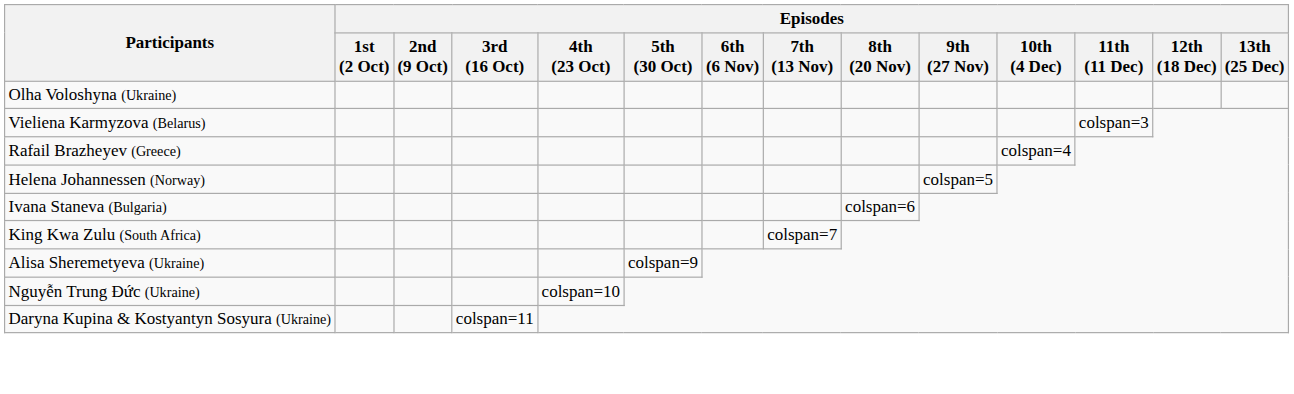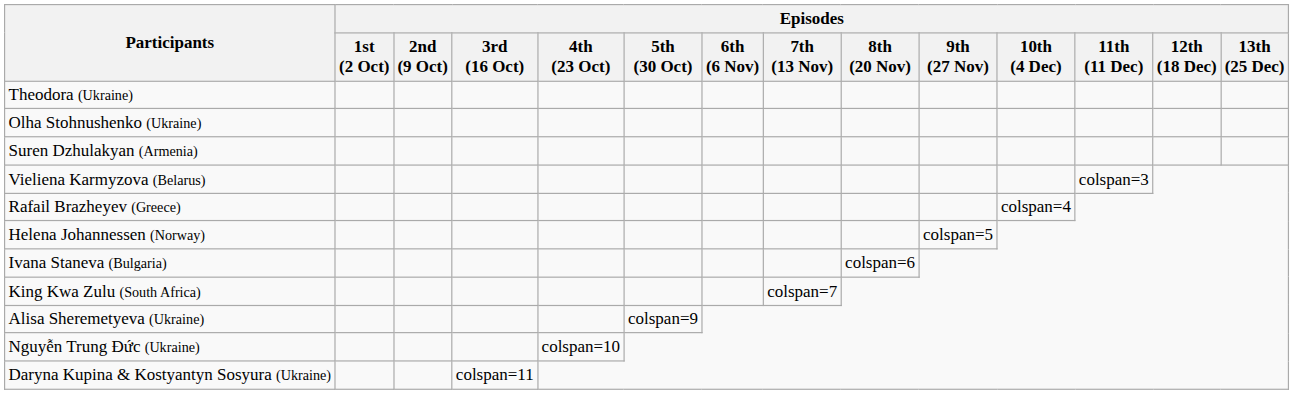+ row: (71, 95)
+ row: (105, 123)
+ row: (103, 151)
- row: (92, 95)
